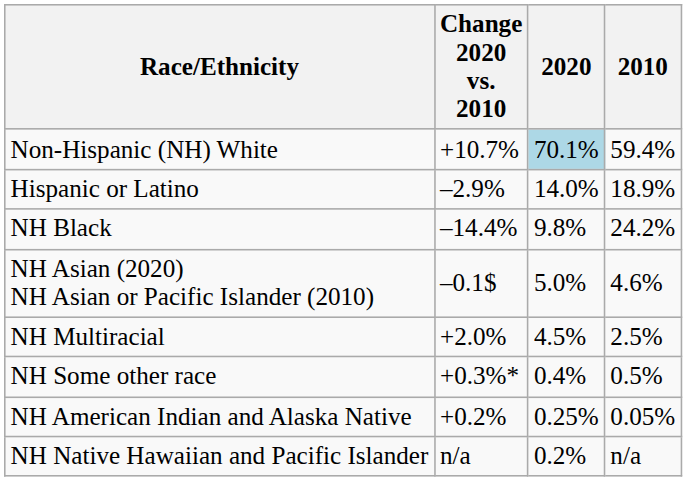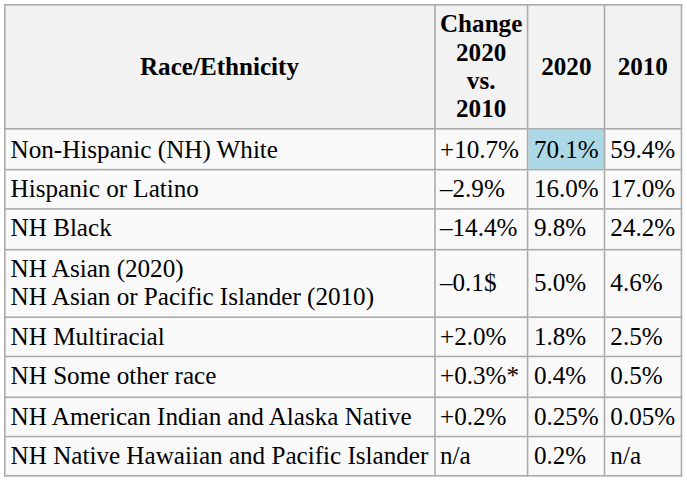(566, 188) 14.0% -> (566, 188) 16.0%
(643, 188) 18.9% -> (643, 188) 17.0%
(560, 336) 4.5% -> (560, 336) 1.8%
